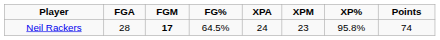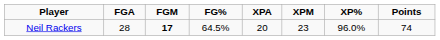(262, 27) 24 -> (262, 27) 20
(351, 27) 95.8% -> (351, 27) 96.0%
